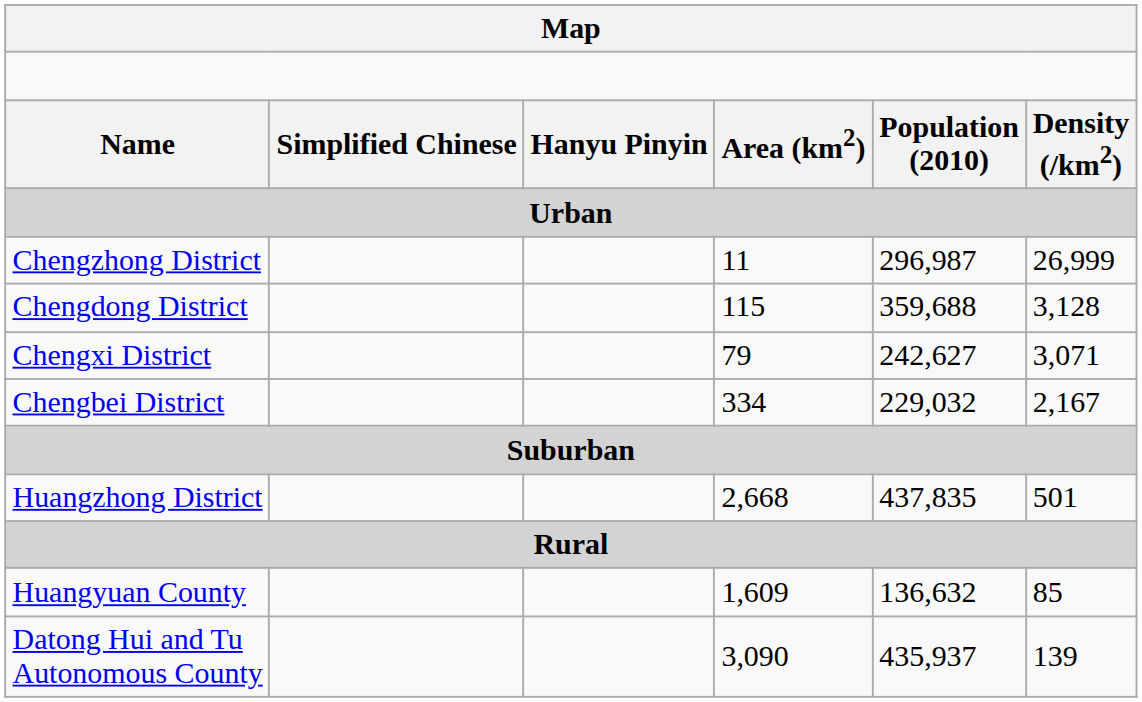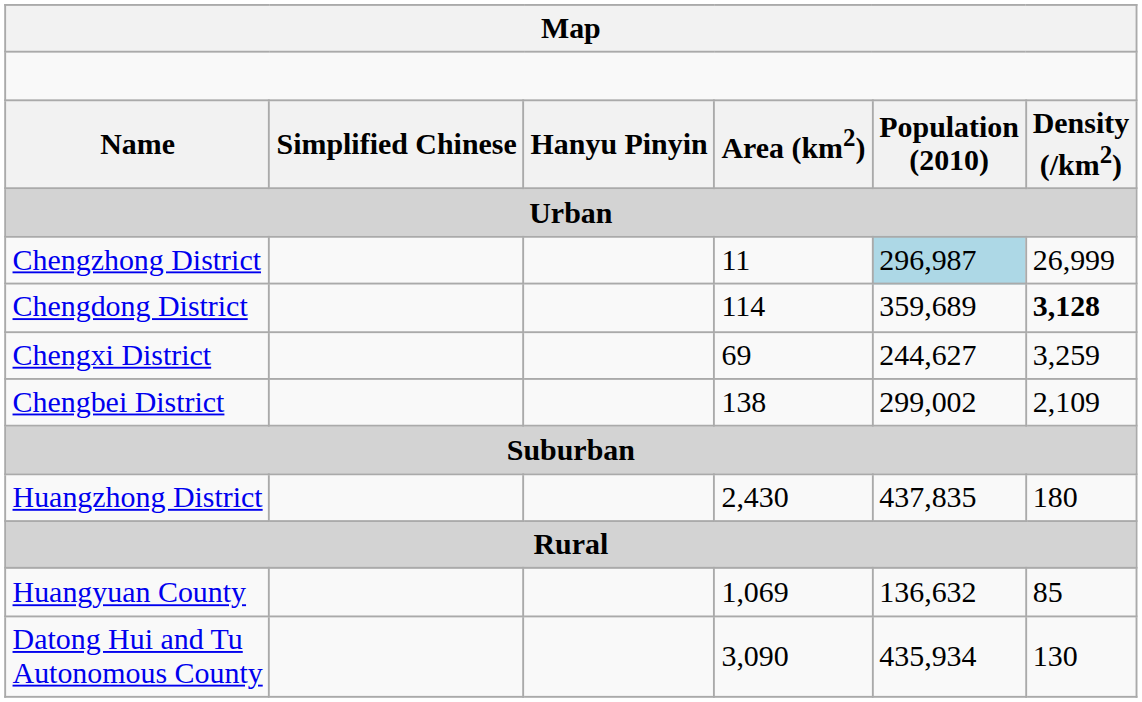(928, 259) no background -> (928, 259) lightblue background
(743, 307) 115 -> (743, 307) 114
(928, 307) 359,688 -> (928, 307) 359,689
(1066, 307) normal -> (1066, 307) bold
(736, 354) 79 -> (736, 354) 69
(928, 354) 242,627 -> (928, 354) 244,627
(1066, 354) 3,071 -> (1066, 354) 3,259
(744, 402) 334 -> (744, 402) 138
(928, 402) 229,032 -> (928, 402) 299,002
(1066, 402) 2,167 -> (1066, 402) 2,109
(755, 497) 2,668 -> (755, 497) 2,430
(1055, 497) 501 -> (1055, 497) 180
(755, 591) 1,609 -> (755, 591) 1,069
(928, 656) 435,937 -> (928, 656) 435,934
(1055, 656) 139 -> (1055, 656) 130
